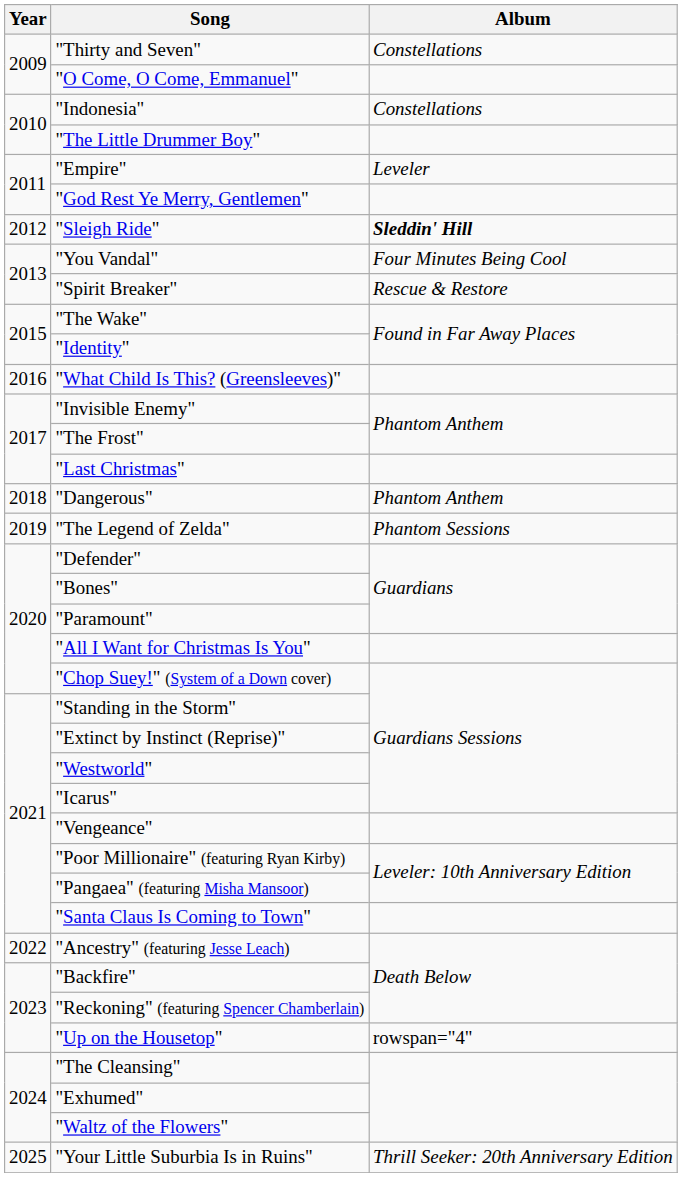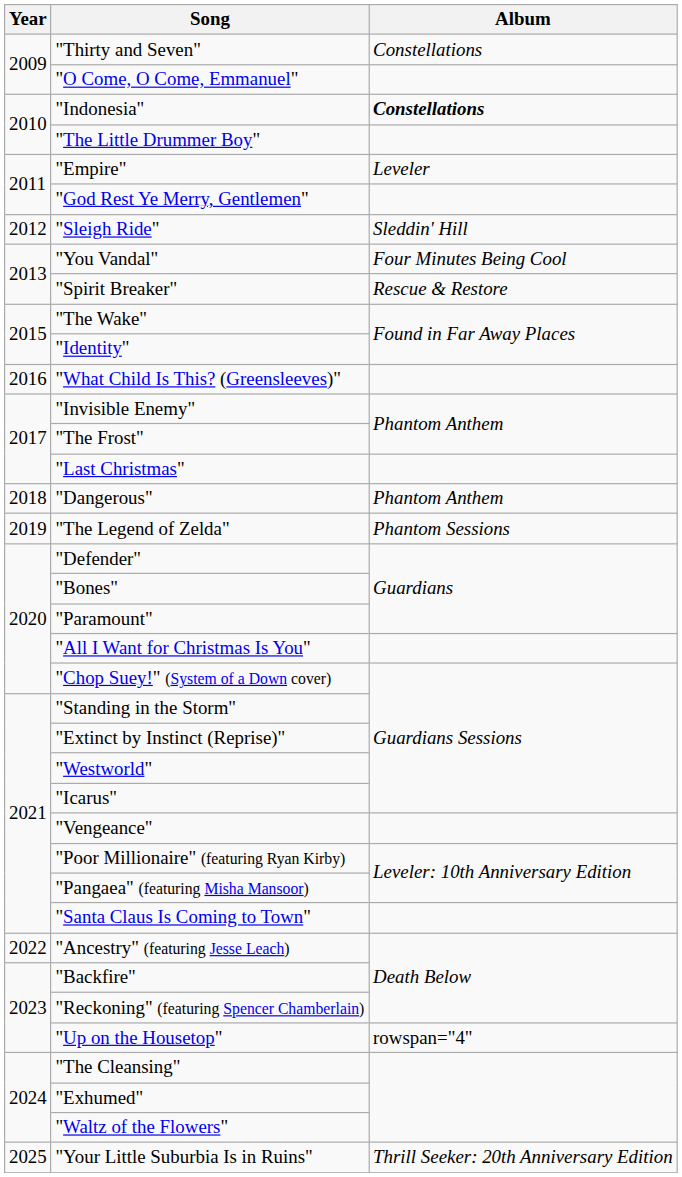(428, 109) normal -> (429, 109) bold
(423, 229) bold -> (420, 229) normal
